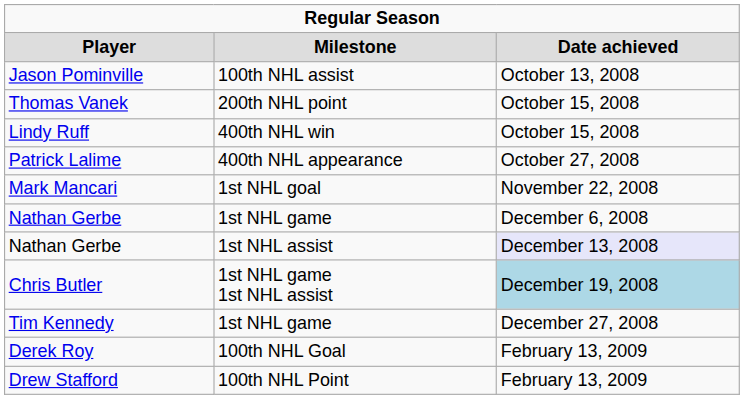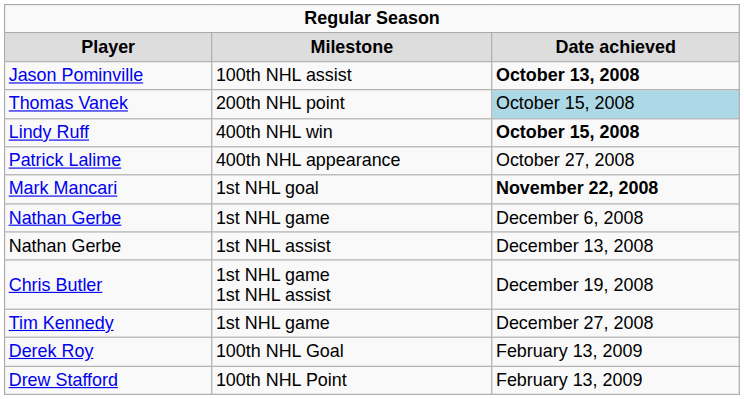(570, 75) normal -> (568, 75) bold
(570, 103) no background -> (565, 103) lightblue background
(570, 132) normal -> (568, 132) bold
(579, 189) normal -> (577, 189) bold
(579, 246) lavender background -> (575, 246) no background
(579, 284) lightblue background -> (575, 284) no background
